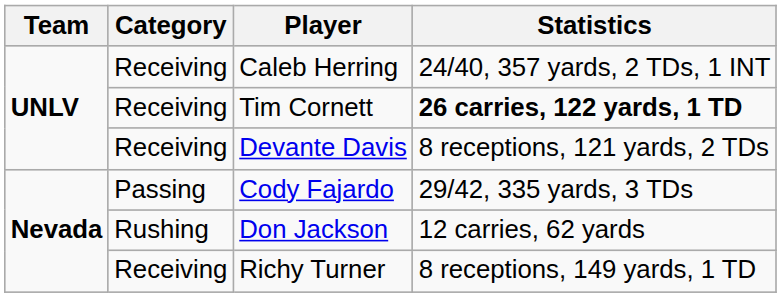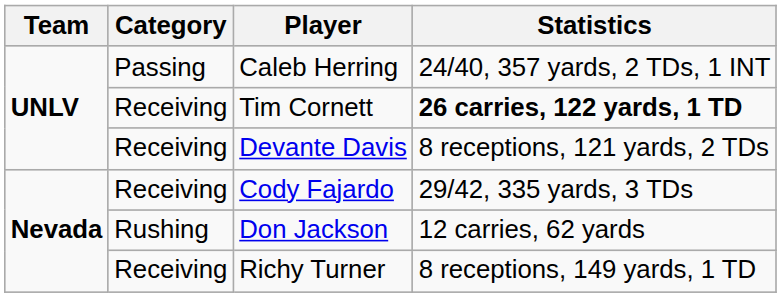(171, 66) Receiving -> (160, 66) Passing
(160, 189) Passing -> (171, 189) Receiving
